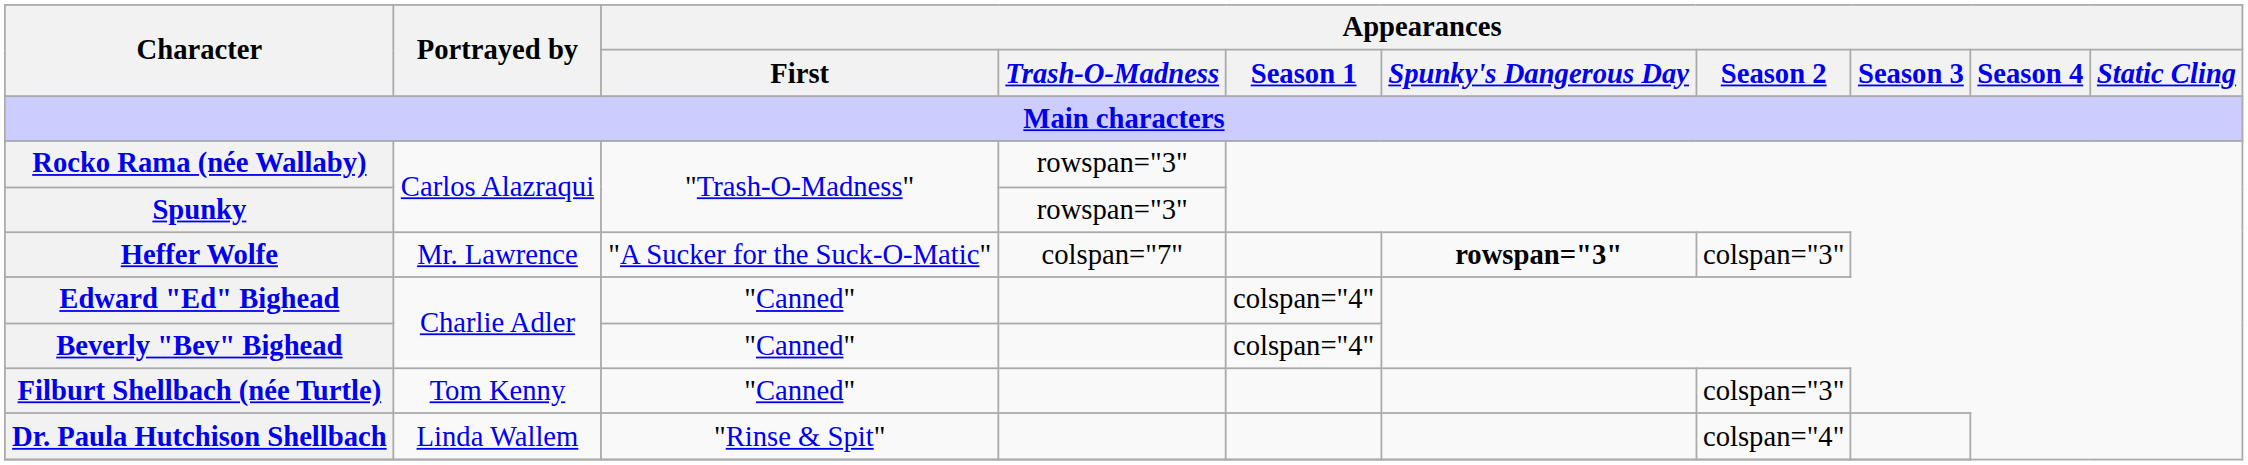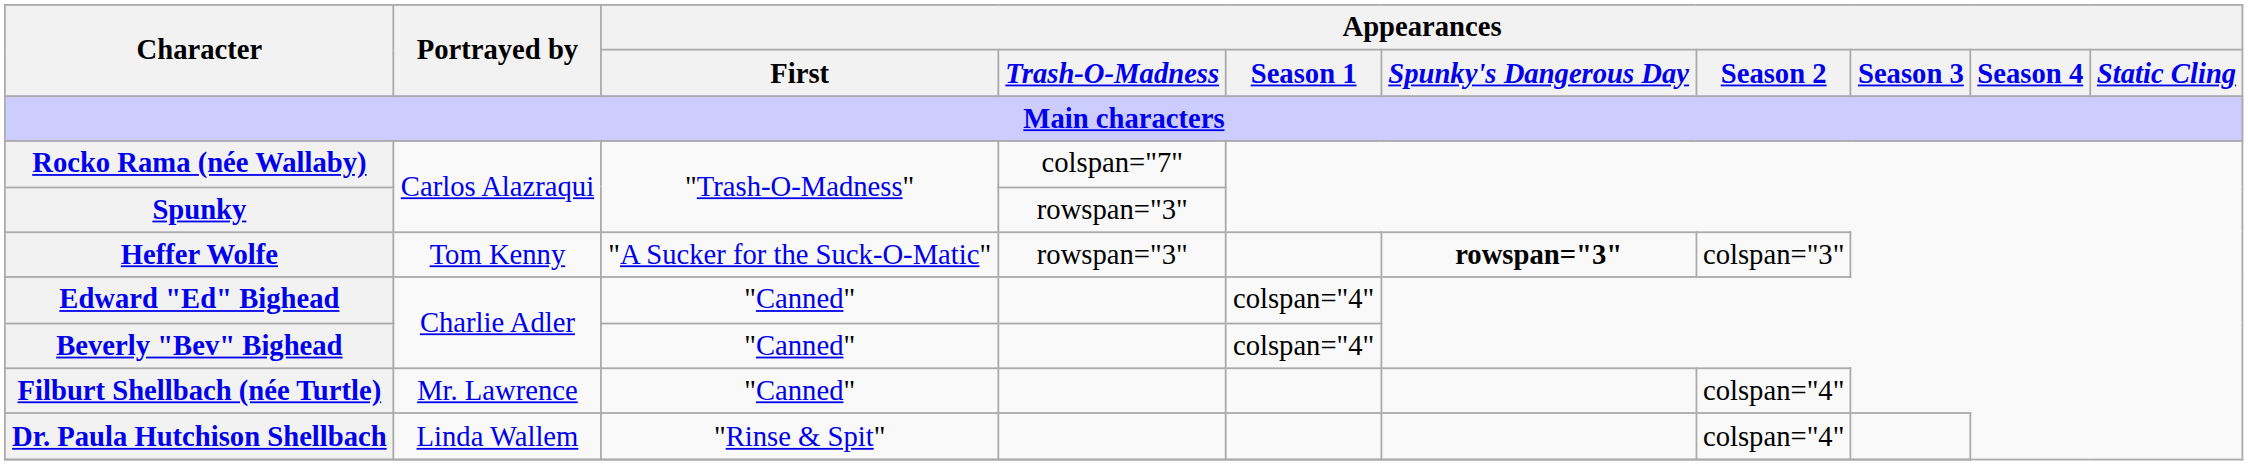(1112, 163) rowspan="3" -> (1112, 163) colspan="7"
(497, 254) Mr. Lawrence -> (497, 254) Tom Kenny
(1112, 254) colspan="7" -> (1112, 254) rowspan="3"
(497, 390) Tom Kenny -> (497, 390) Mr. Lawrence
(1774, 390) colspan="3" -> (1774, 390) colspan="4"
